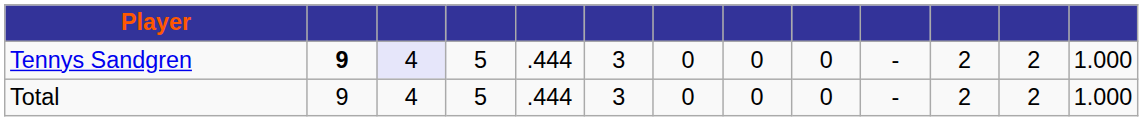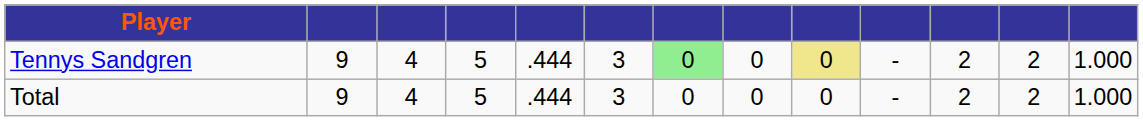(342, 60) bold -> (342, 60) normal
(411, 60) lavender background -> (411, 60) no background
(688, 60) no background -> (688, 60) lightgreen background
(826, 60) no background -> (826, 60) khaki background
